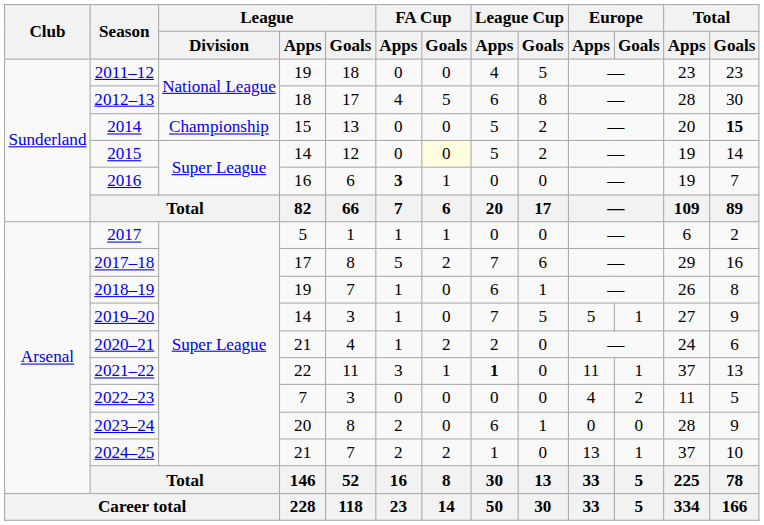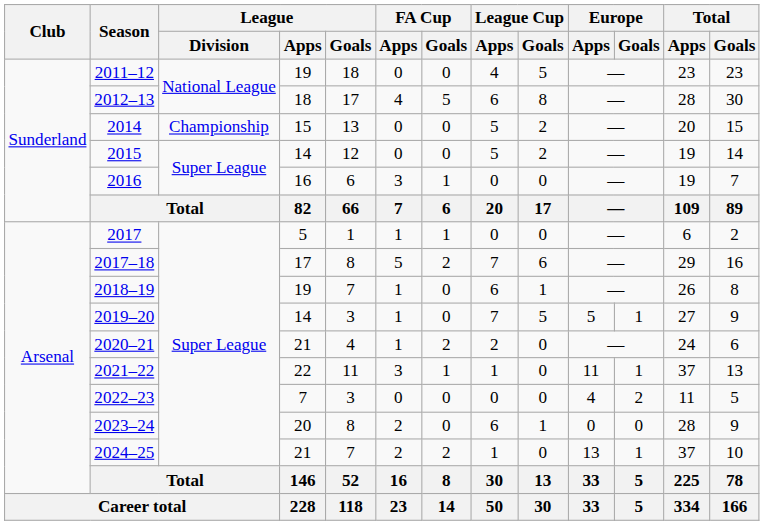(735, 126) bold -> (735, 126) normal
(446, 153) lightyellow background -> (446, 153) no background
(398, 180) bold -> (398, 180) normal
(494, 371) bold -> (494, 371) normal
